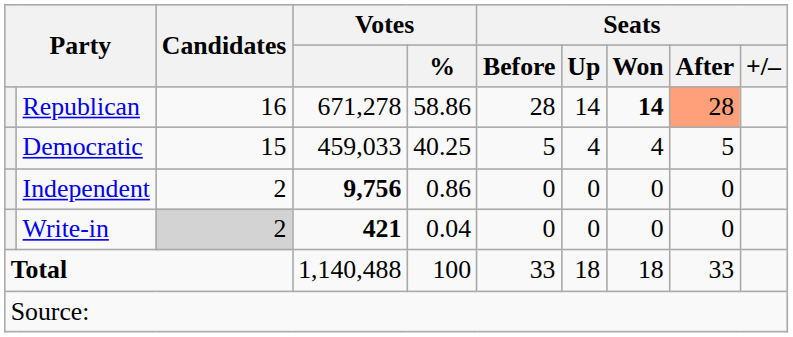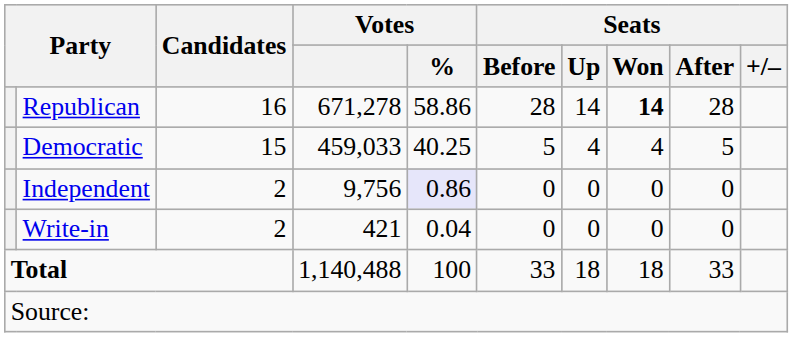(721, 106) lightsalmon background -> (721, 106) no background
(372, 188) bold -> (372, 188) normal
(449, 188) no background -> (449, 188) lavender background
(280, 229) lightgrey background -> (280, 229) no background
(382, 229) bold -> (382, 229) normal
